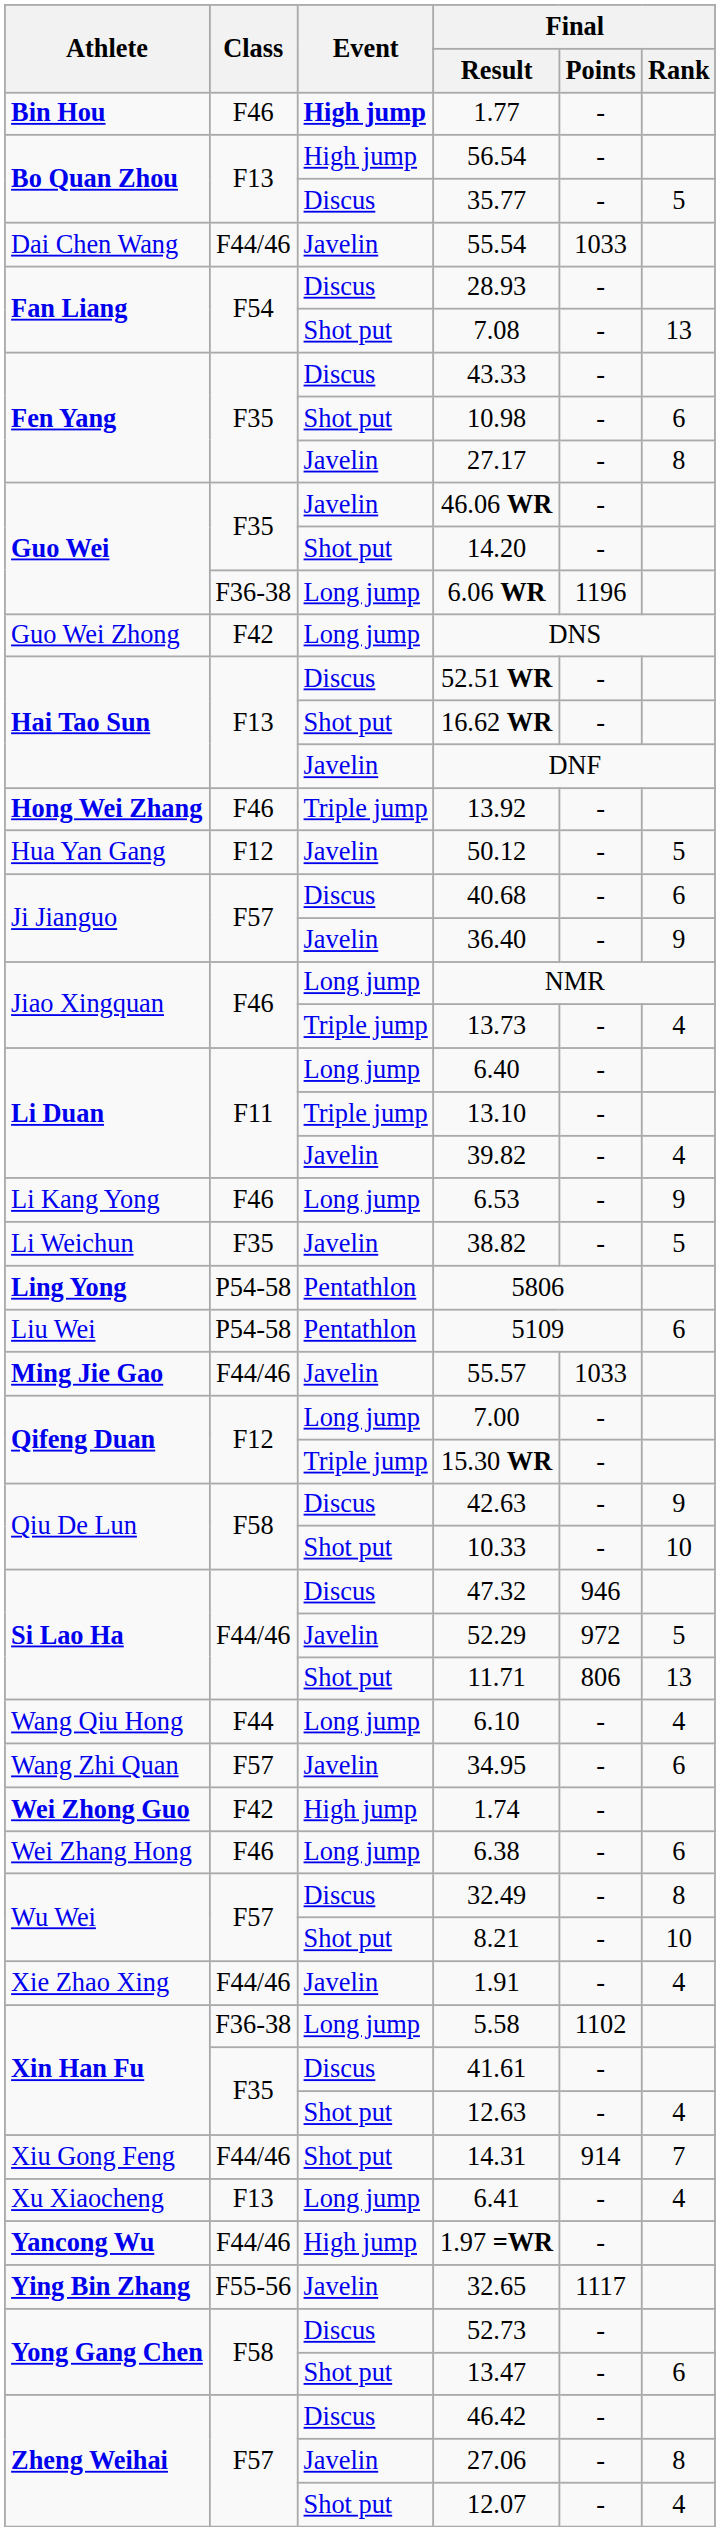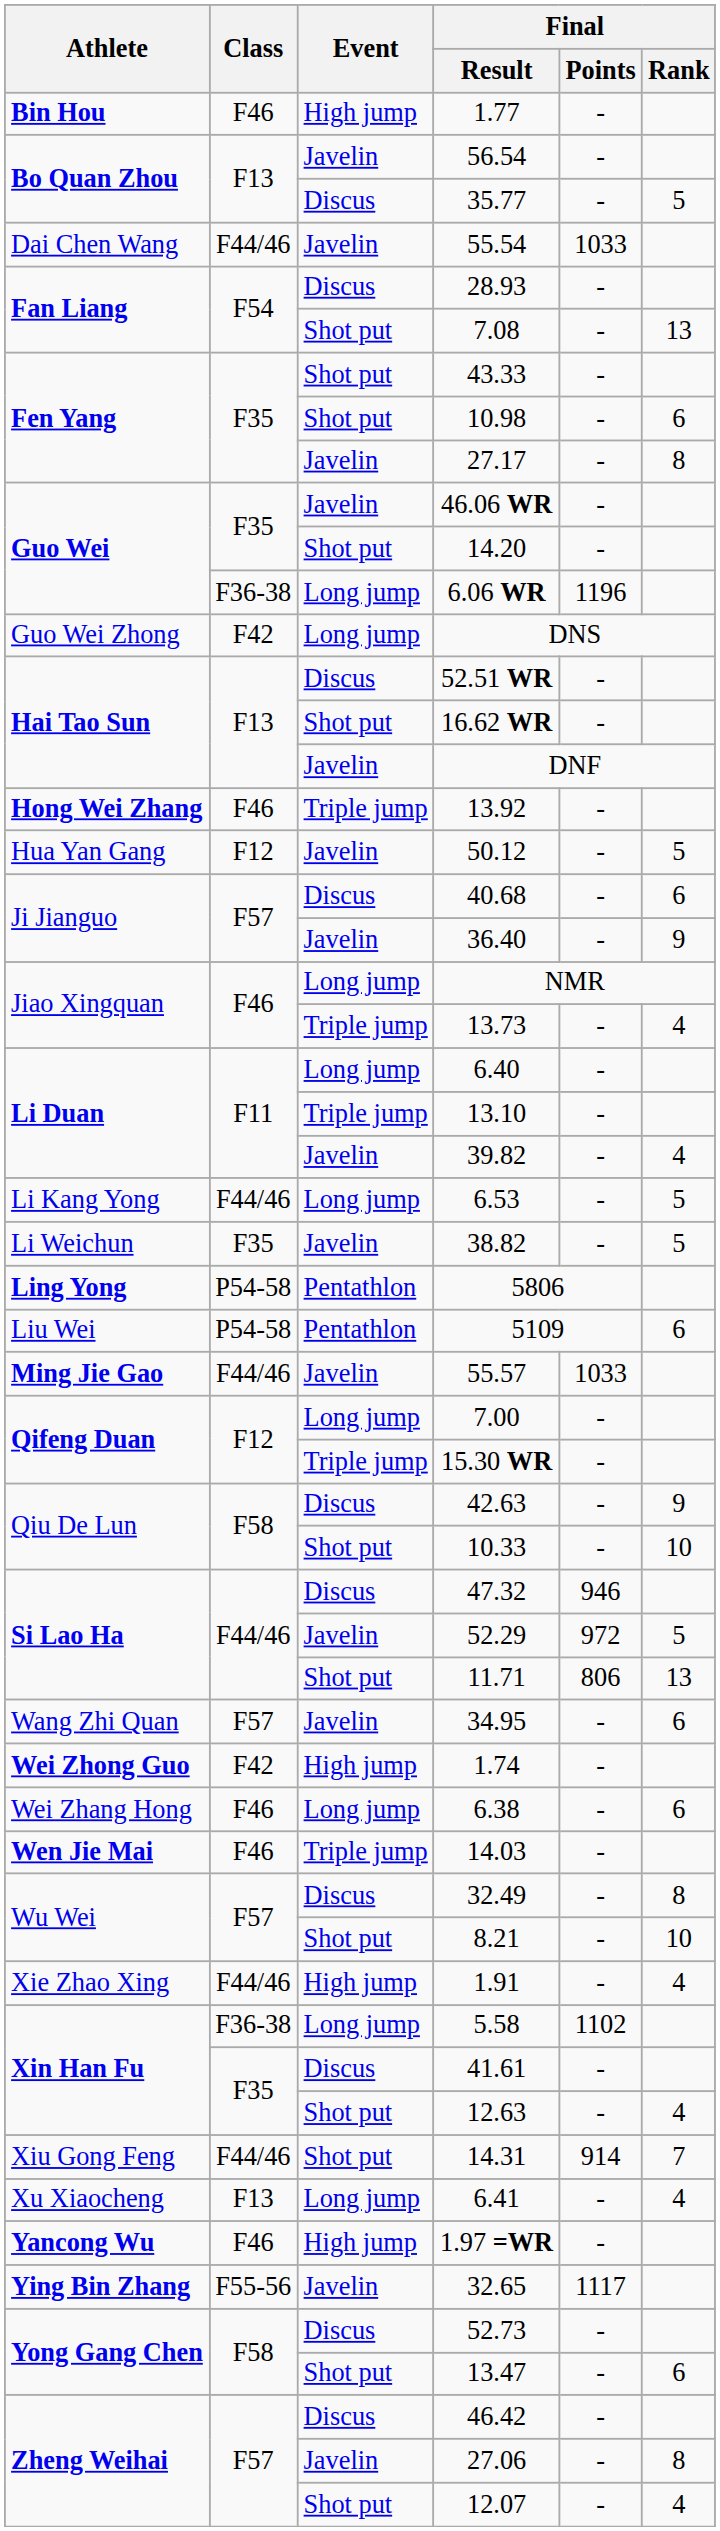(365, 113) bold -> (360, 113) normal
(360, 157) High jump -> (341, 157) Javelin
(339, 374) Discus -> (348, 374) Shot put
(253, 1200) F46 -> (253, 1200) F44/46
(679, 1200) 9 -> (679, 1200) 5
- row: (497, 1721)
+ row: (497, 1852)
(341, 1982) Javelin -> (360, 1982) High jump
(253, 2243) F44/46 -> (253, 2243) F46
